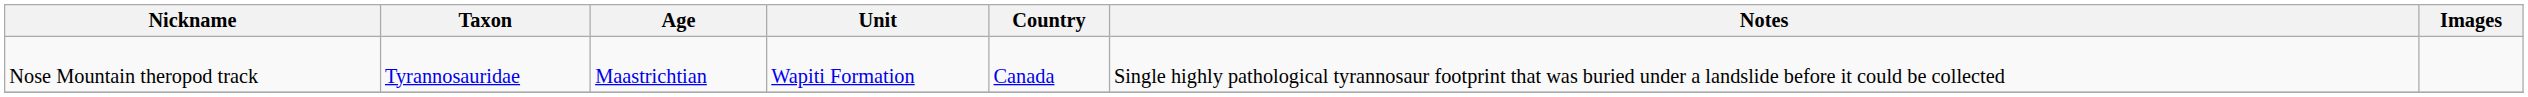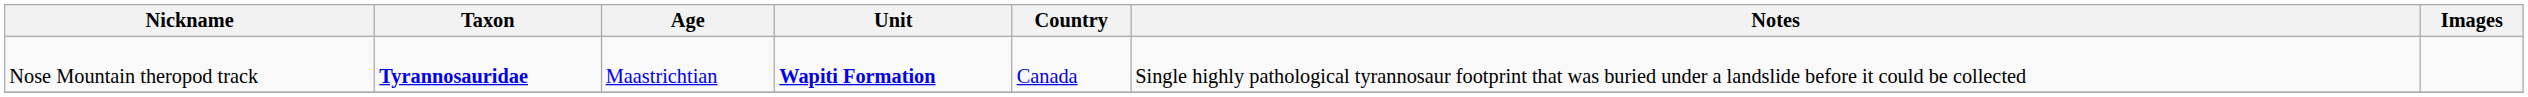(453, 75) normal -> (454, 75) bold
(843, 75) normal -> (857, 75) bold
